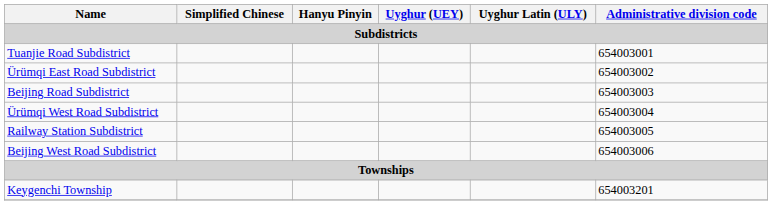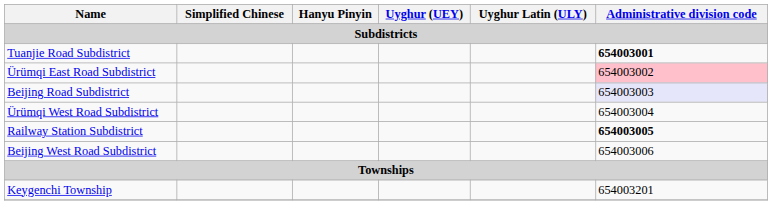(626, 53) normal -> (626, 53) bold
(626, 72) no background -> (626, 72) pink background
(626, 92) no background -> (626, 92) lavender background
(626, 131) normal -> (626, 131) bold
